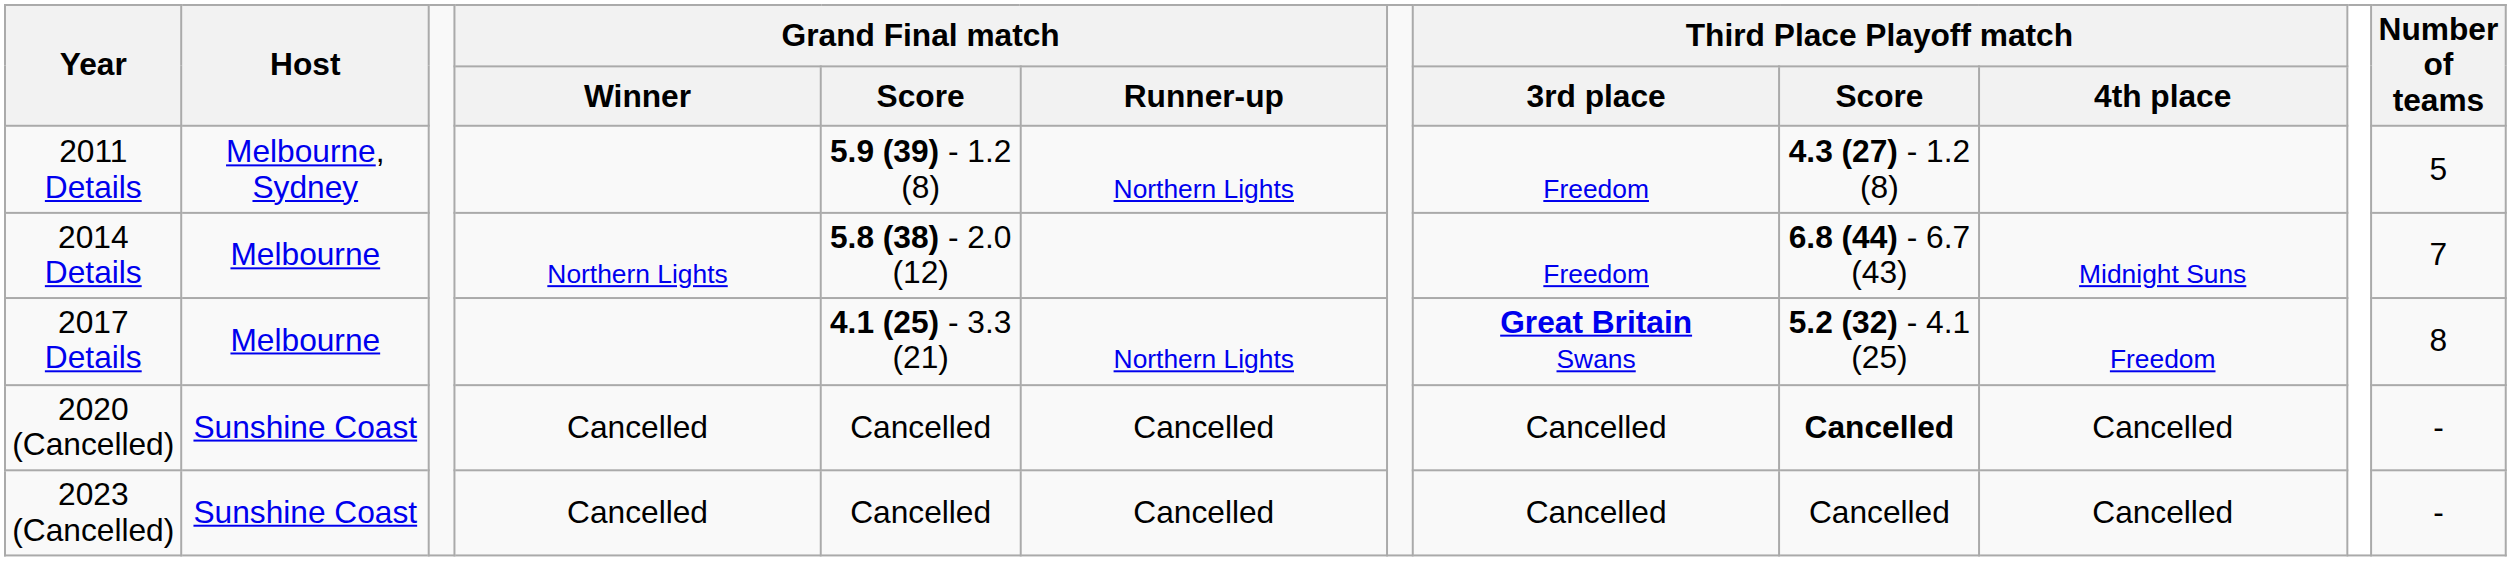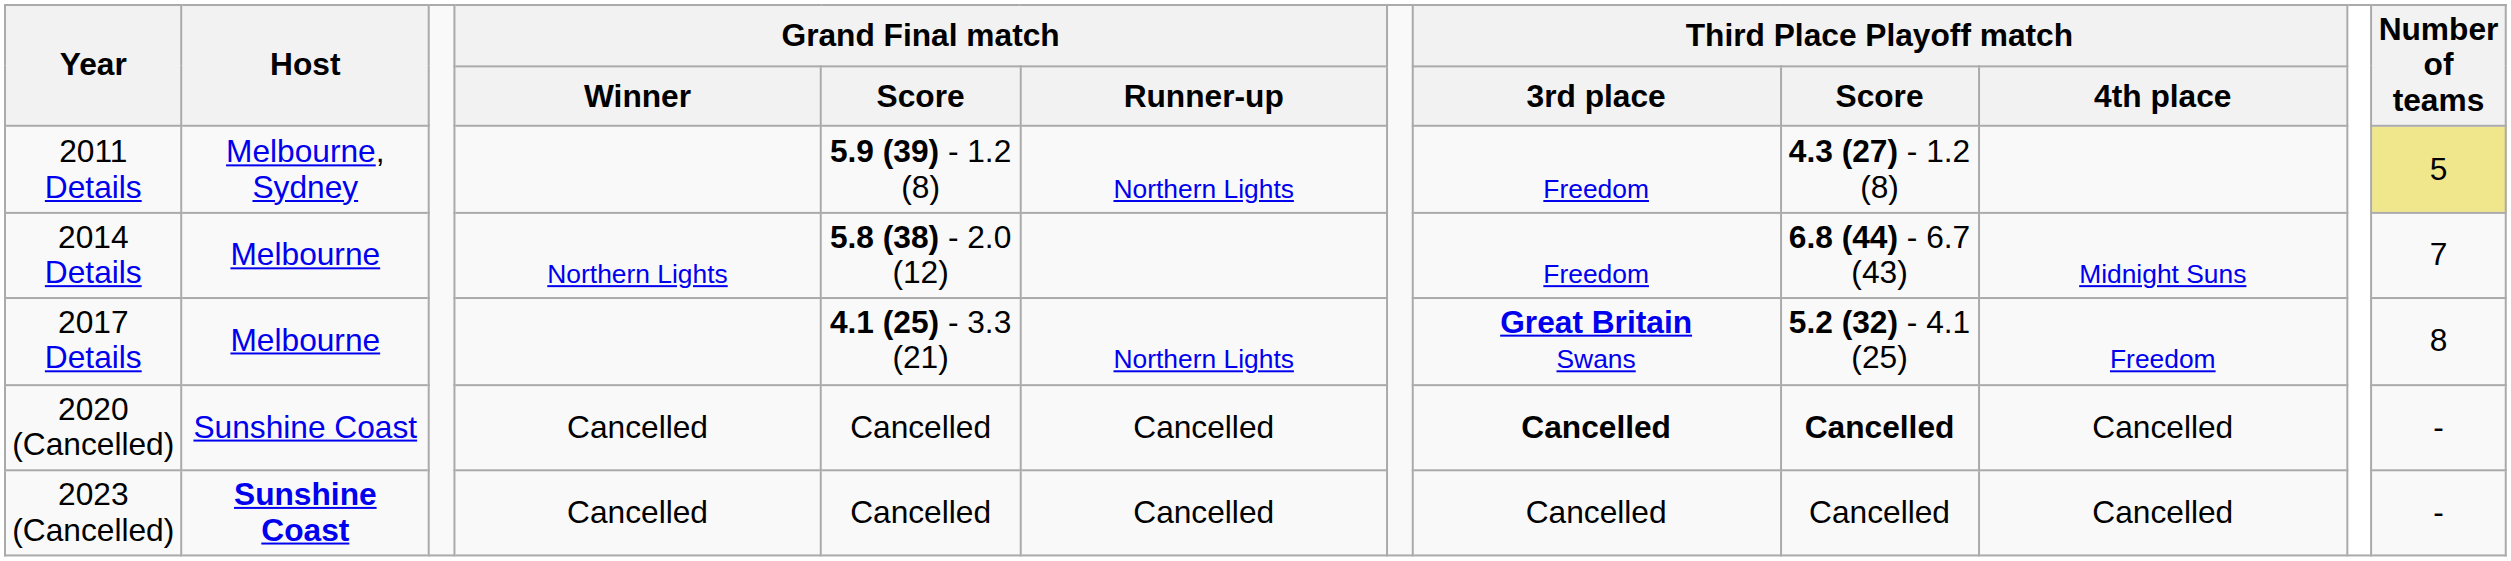(2438, 168) no background -> (2438, 168) khaki background
(1596, 426) normal -> (1596, 426) bold
(305, 512) normal -> (305, 512) bold
